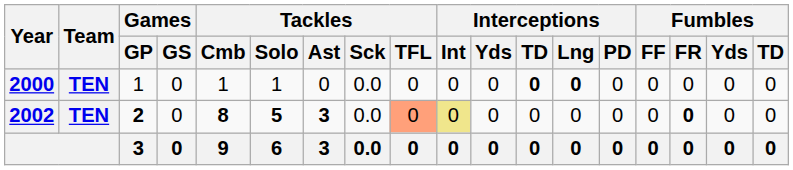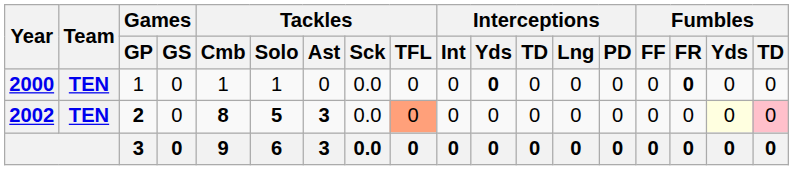(493, 84) normal -> (493, 84) bold
(535, 84) bold -> (535, 84) normal
(576, 84) bold -> (576, 84) normal
(688, 84) normal -> (688, 84) bold
(453, 116) khaki background -> (453, 116) no background
(688, 116) bold -> (688, 116) normal
(729, 116) no background -> (729, 116) lightyellow background
(771, 116) no background -> (771, 116) pink background
